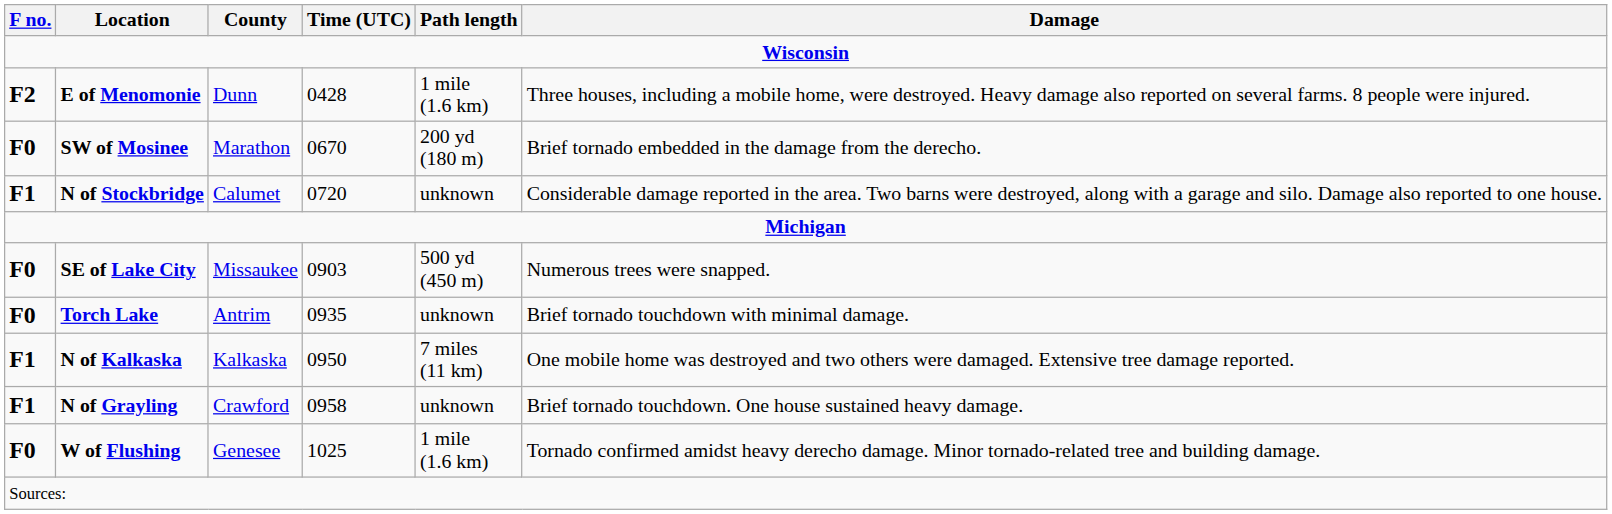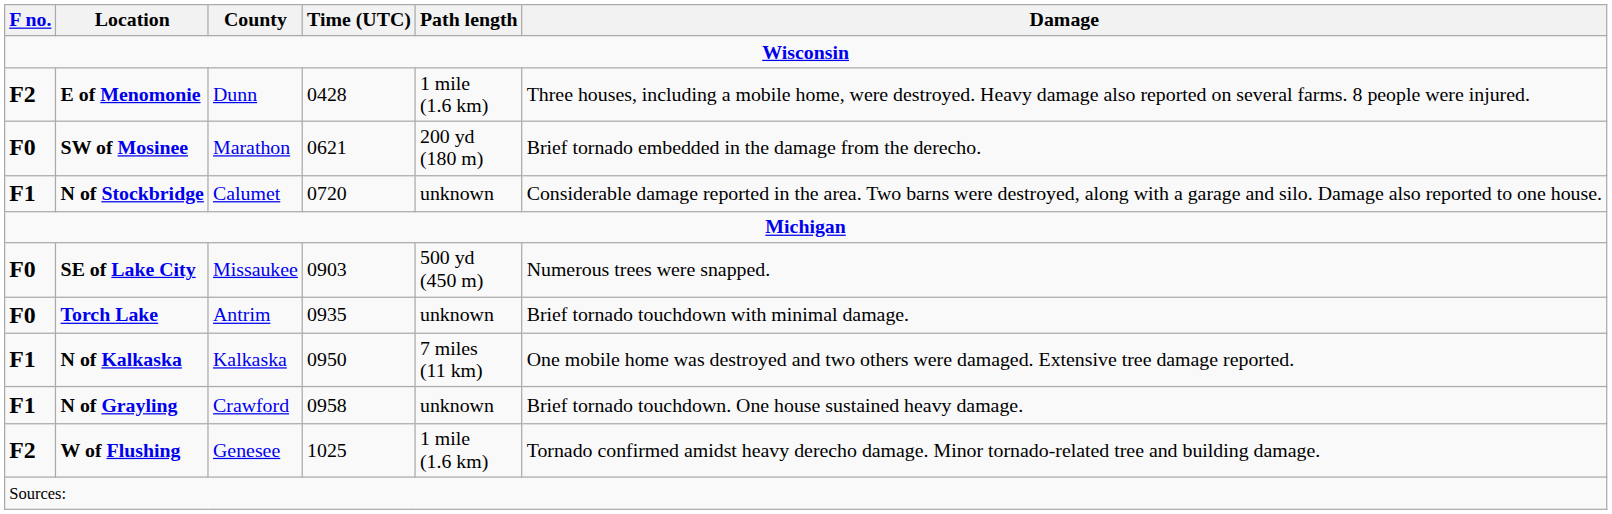(327, 148) 0670 -> (327, 148) 0621
(22, 450) F0 -> (22, 450) F2
